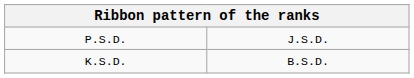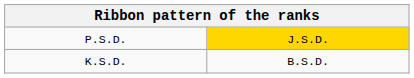(308, 39) no background -> (308, 39) gold background
